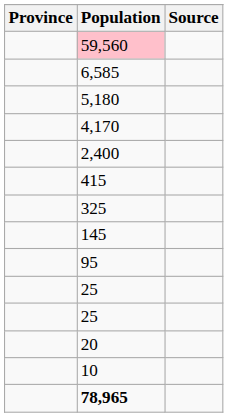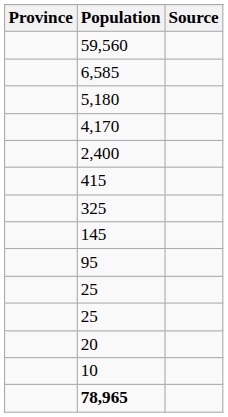(104, 45) pink background -> (104, 45) no background
